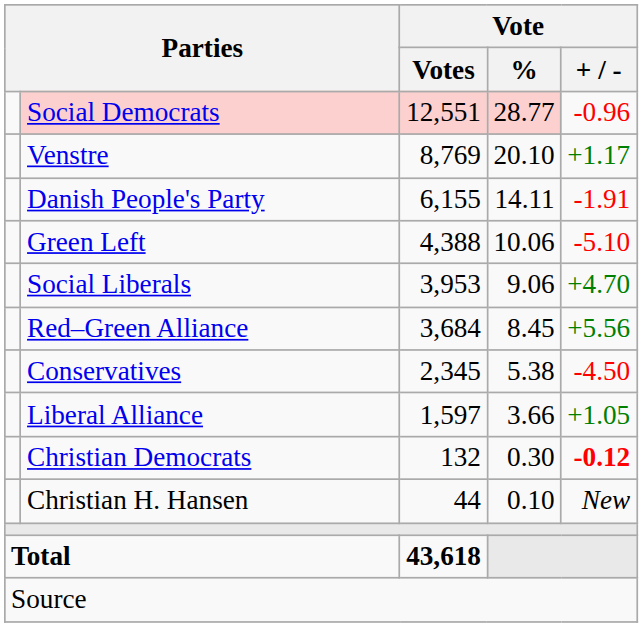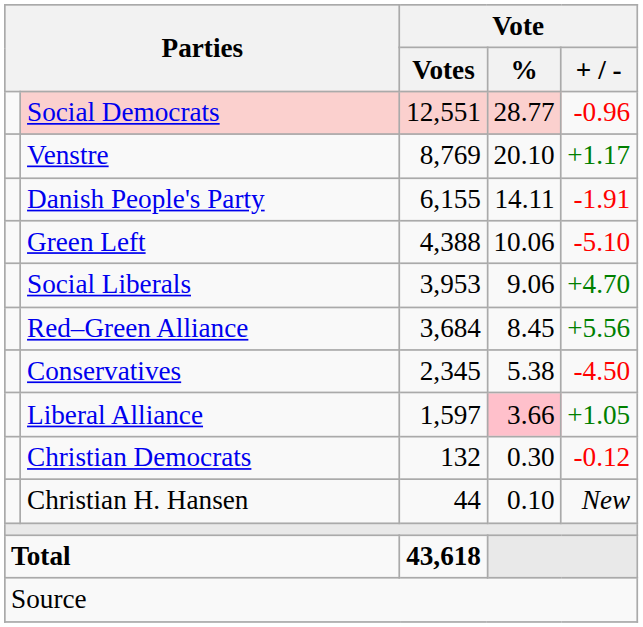(531, 414) no background -> (531, 414) pink background
(602, 457) bold -> (602, 457) normal
